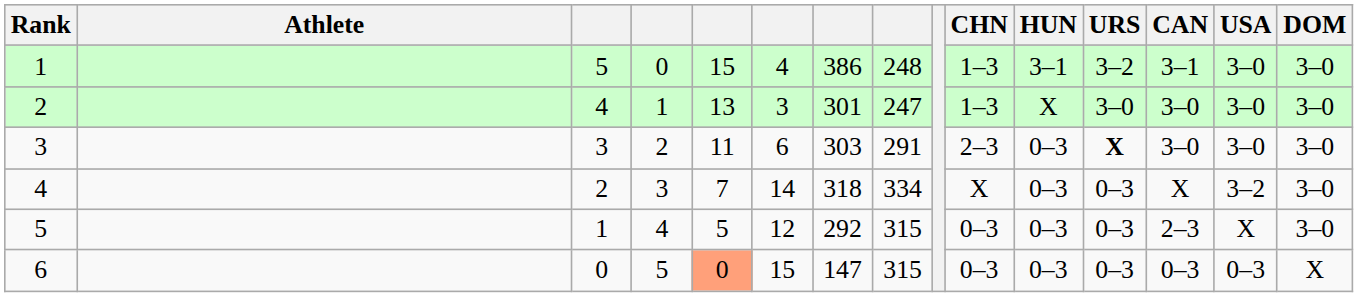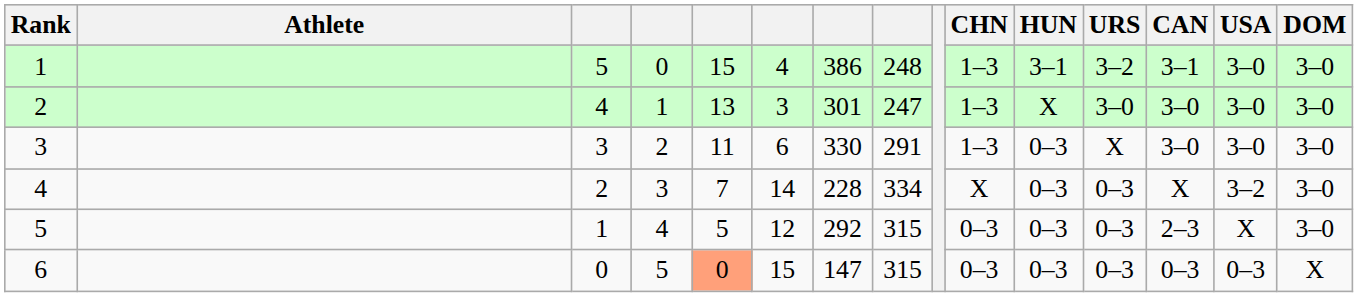(842, 147) 303 -> (842, 147) 330
(979, 147) 2–3 -> (979, 147) 1–3
(1115, 147) bold -> (1115, 147) normal
(842, 188) 318 -> (842, 188) 228
